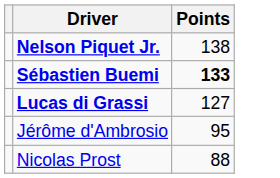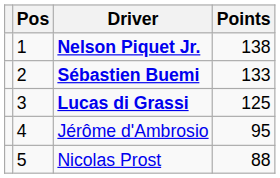+ column: (33, 19)
(215, 75) bold -> (256, 75) normal
(215, 103) 127 -> (256, 103) 125
